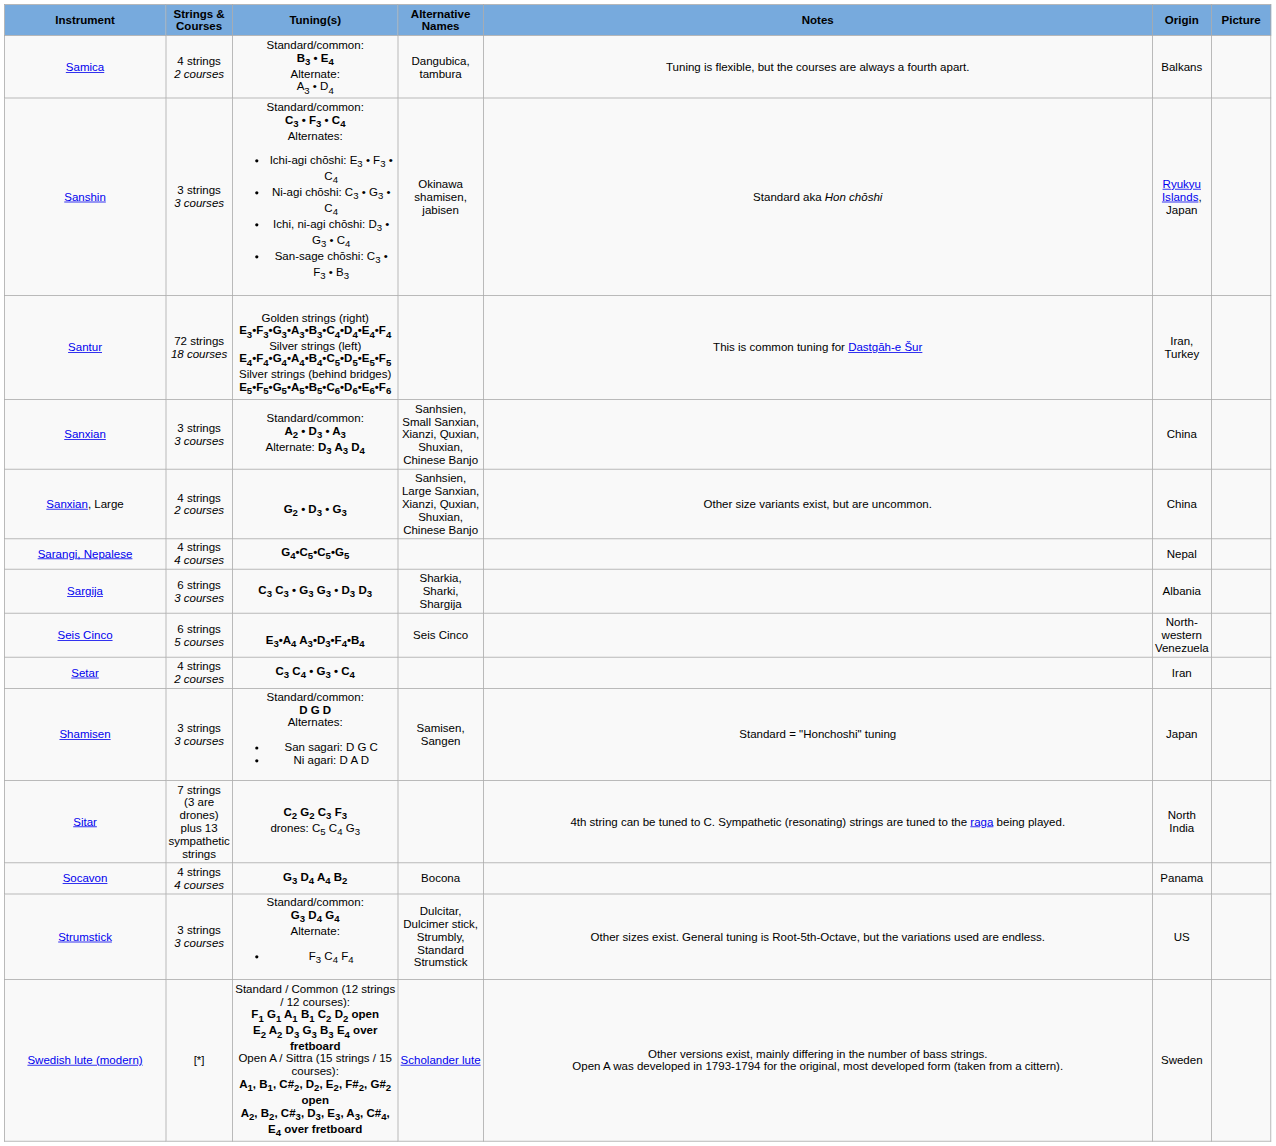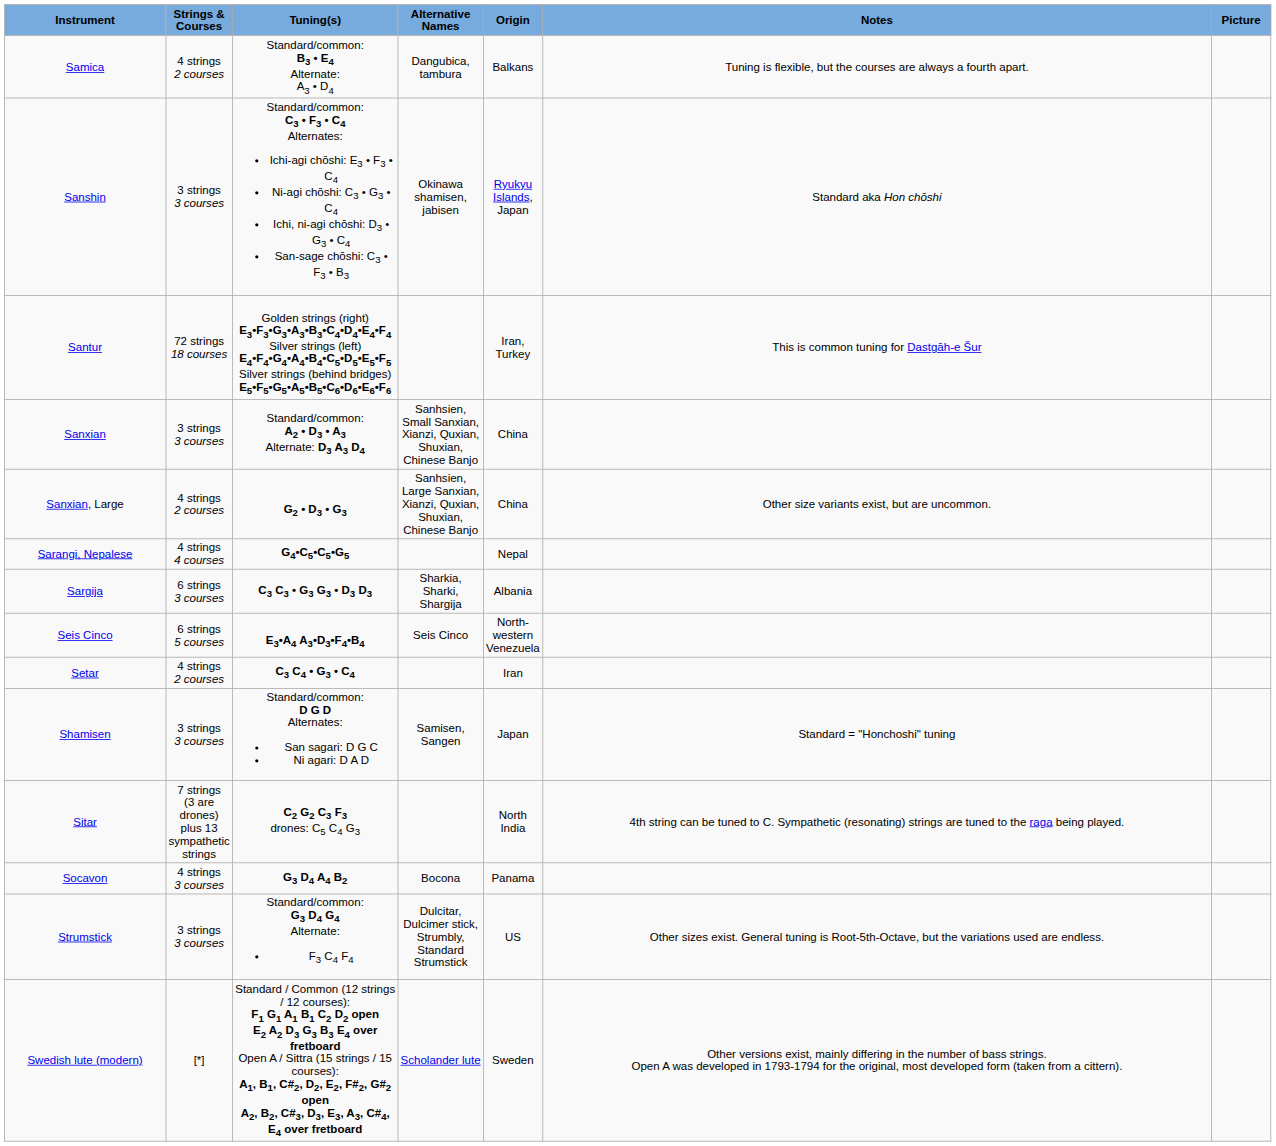columns swapped: (1182, 20) <-> (818, 20)
(199, 878) 4 strings 4 courses -> (199, 878) 4 strings 3 courses
